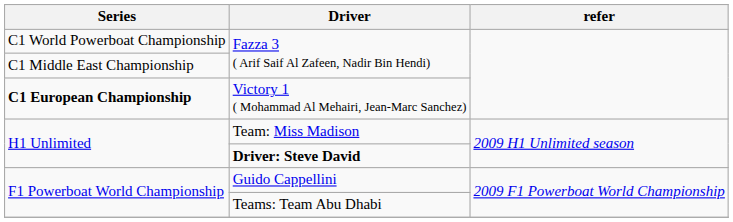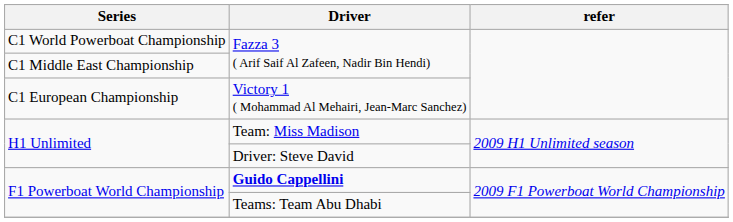(100, 98) bold -> (93, 98) normal
(297, 155) bold -> (293, 155) normal
(285, 180) normal -> (288, 180) bold
